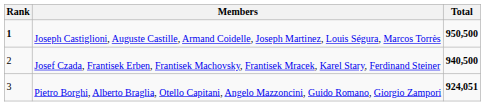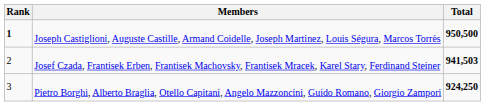(462, 60) 940,500 -> (462, 60) 941,503
(462, 87) 924,051 -> (462, 87) 924,250
